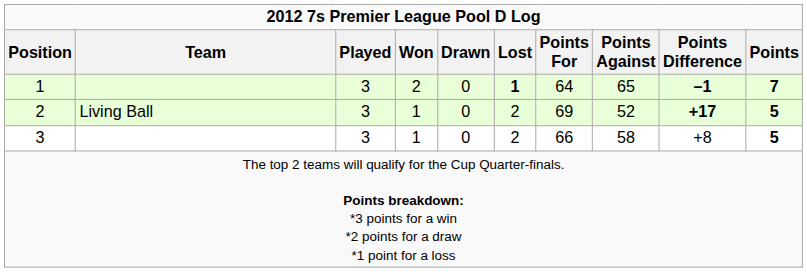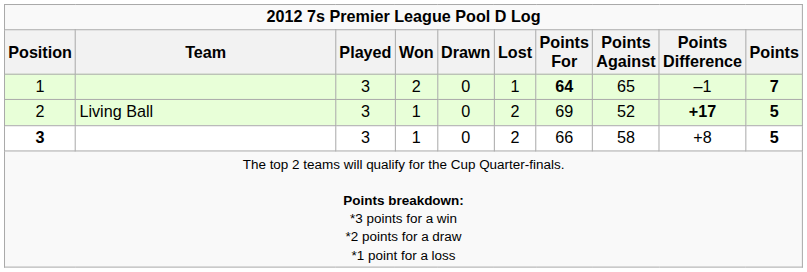(515, 86) bold -> (515, 86) normal
(564, 86) normal -> (564, 86) bold
(703, 86) bold -> (703, 86) normal
(40, 138) normal -> (40, 138) bold
